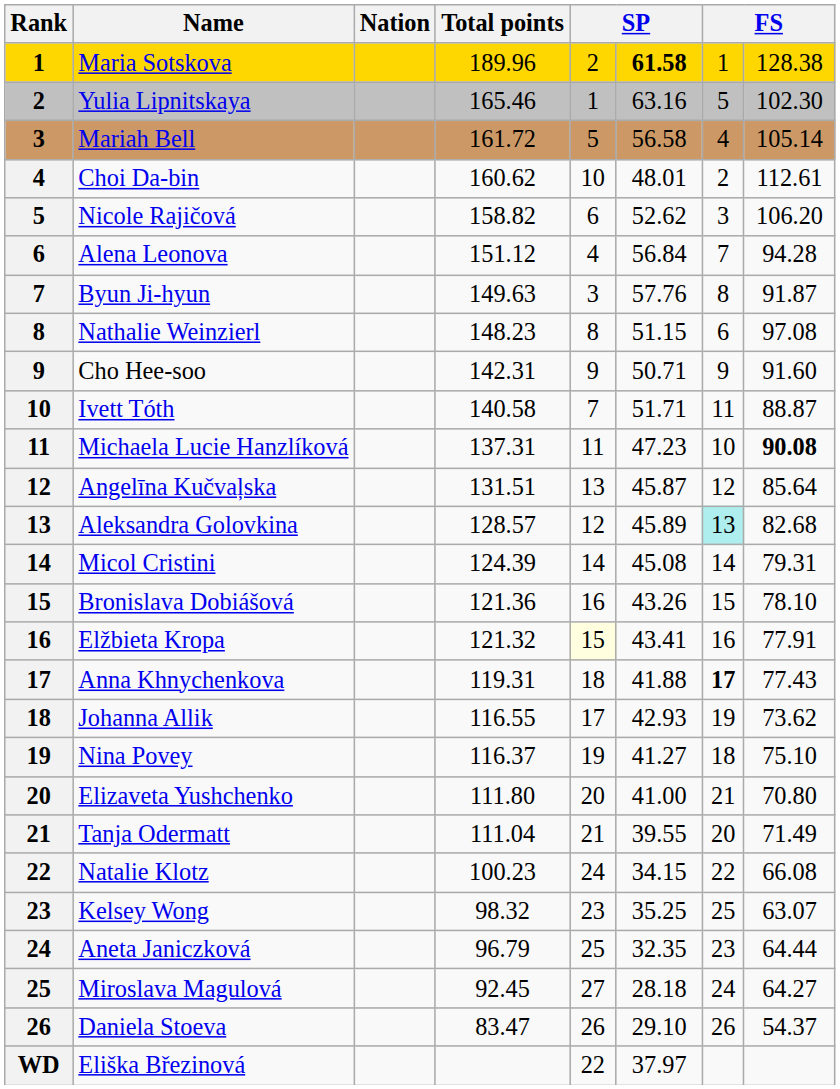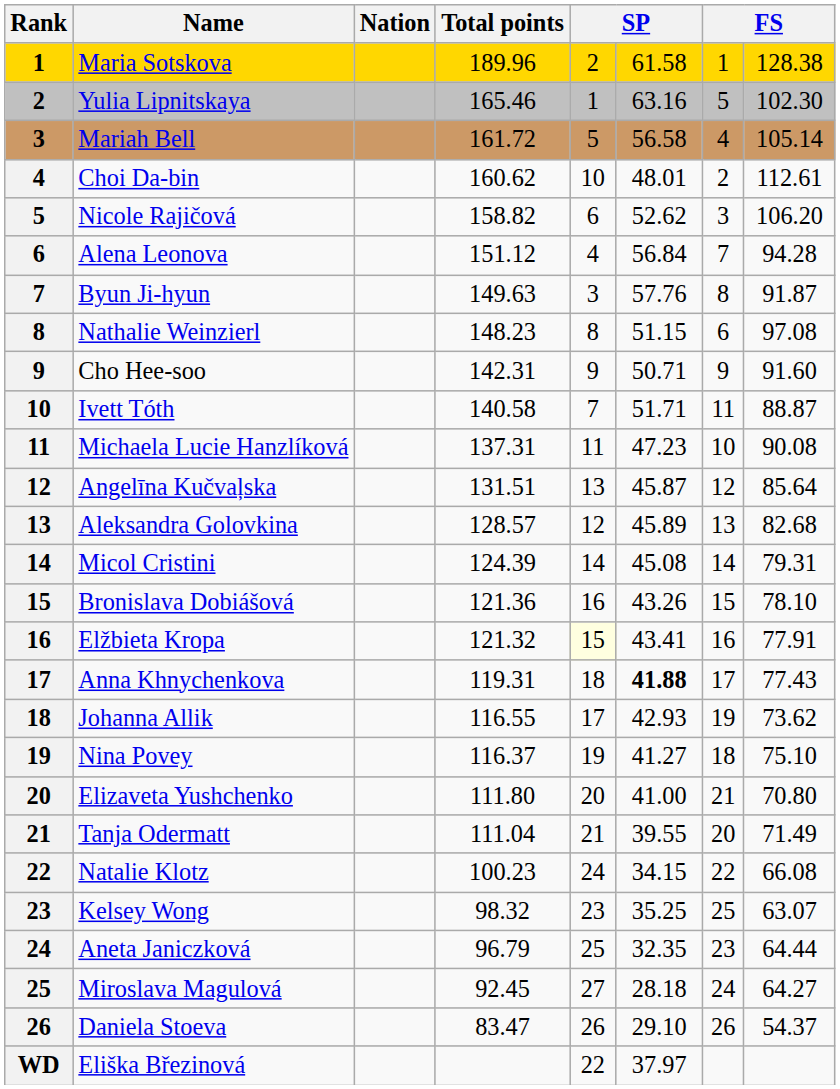(659, 62) bold -> (659, 62) normal
(790, 448) bold -> (790, 448) normal
(723, 525) paleturquoise background -> (723, 525) no background
(659, 679) normal -> (659, 679) bold
(723, 679) bold -> (723, 679) normal
